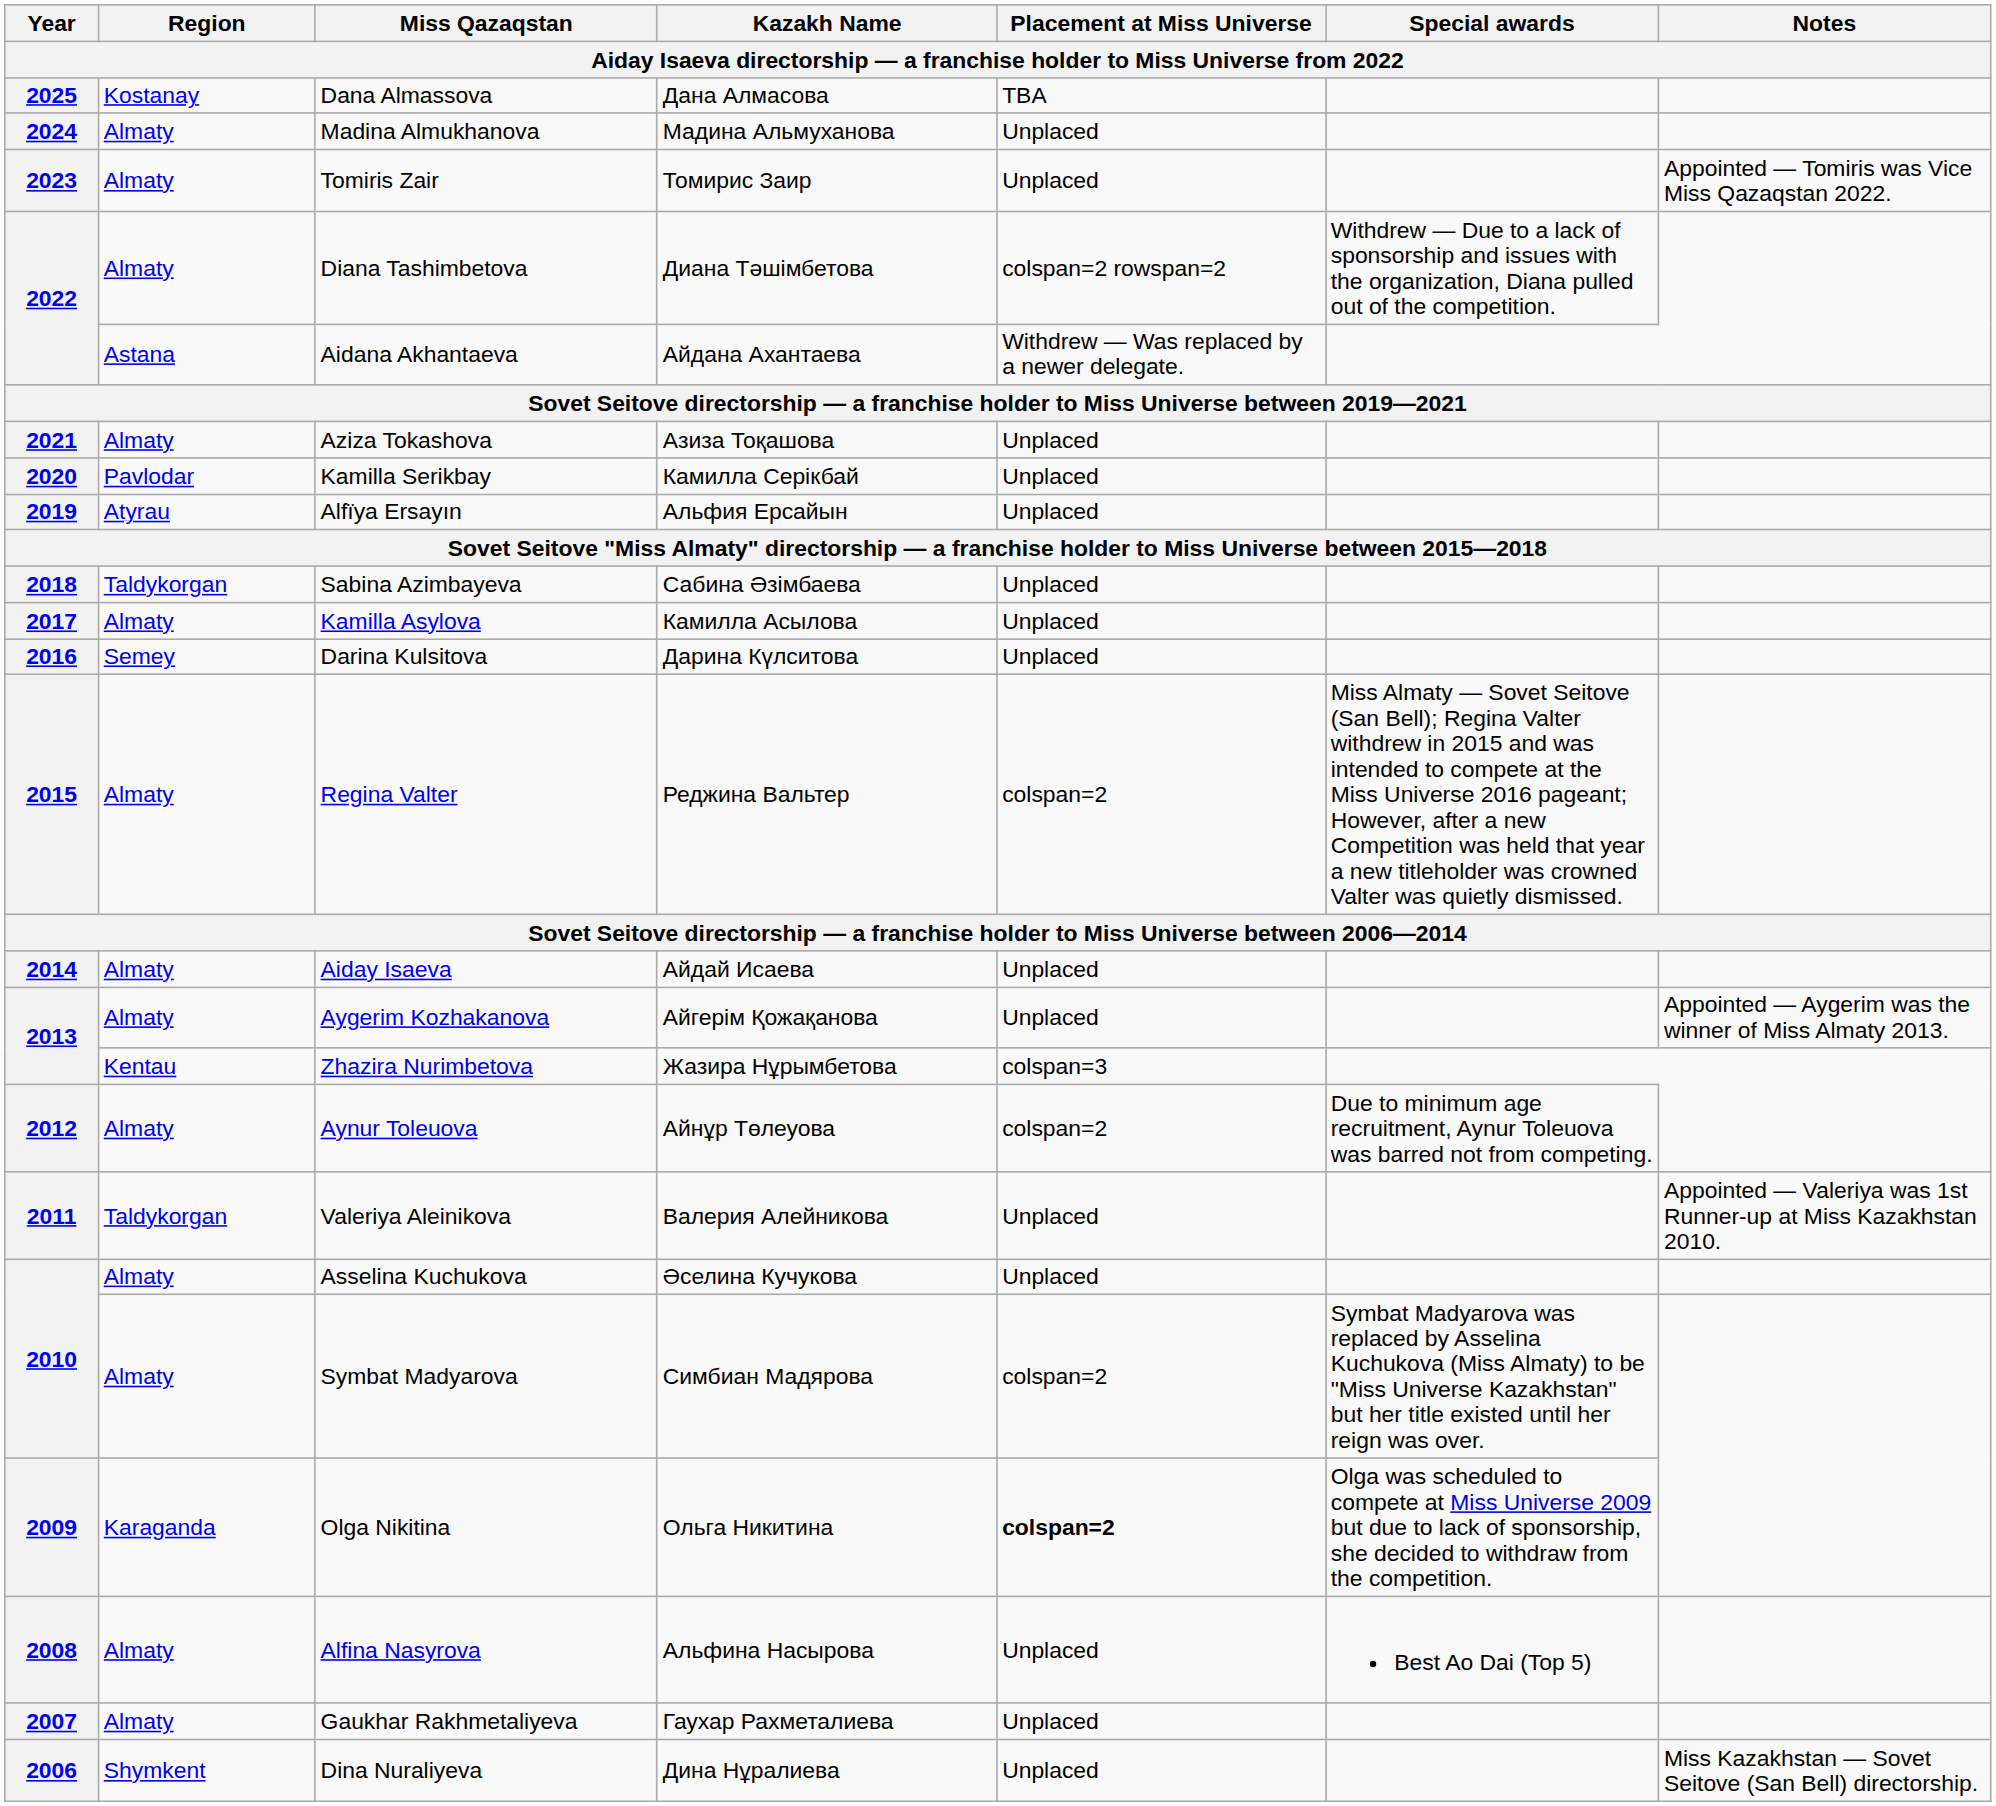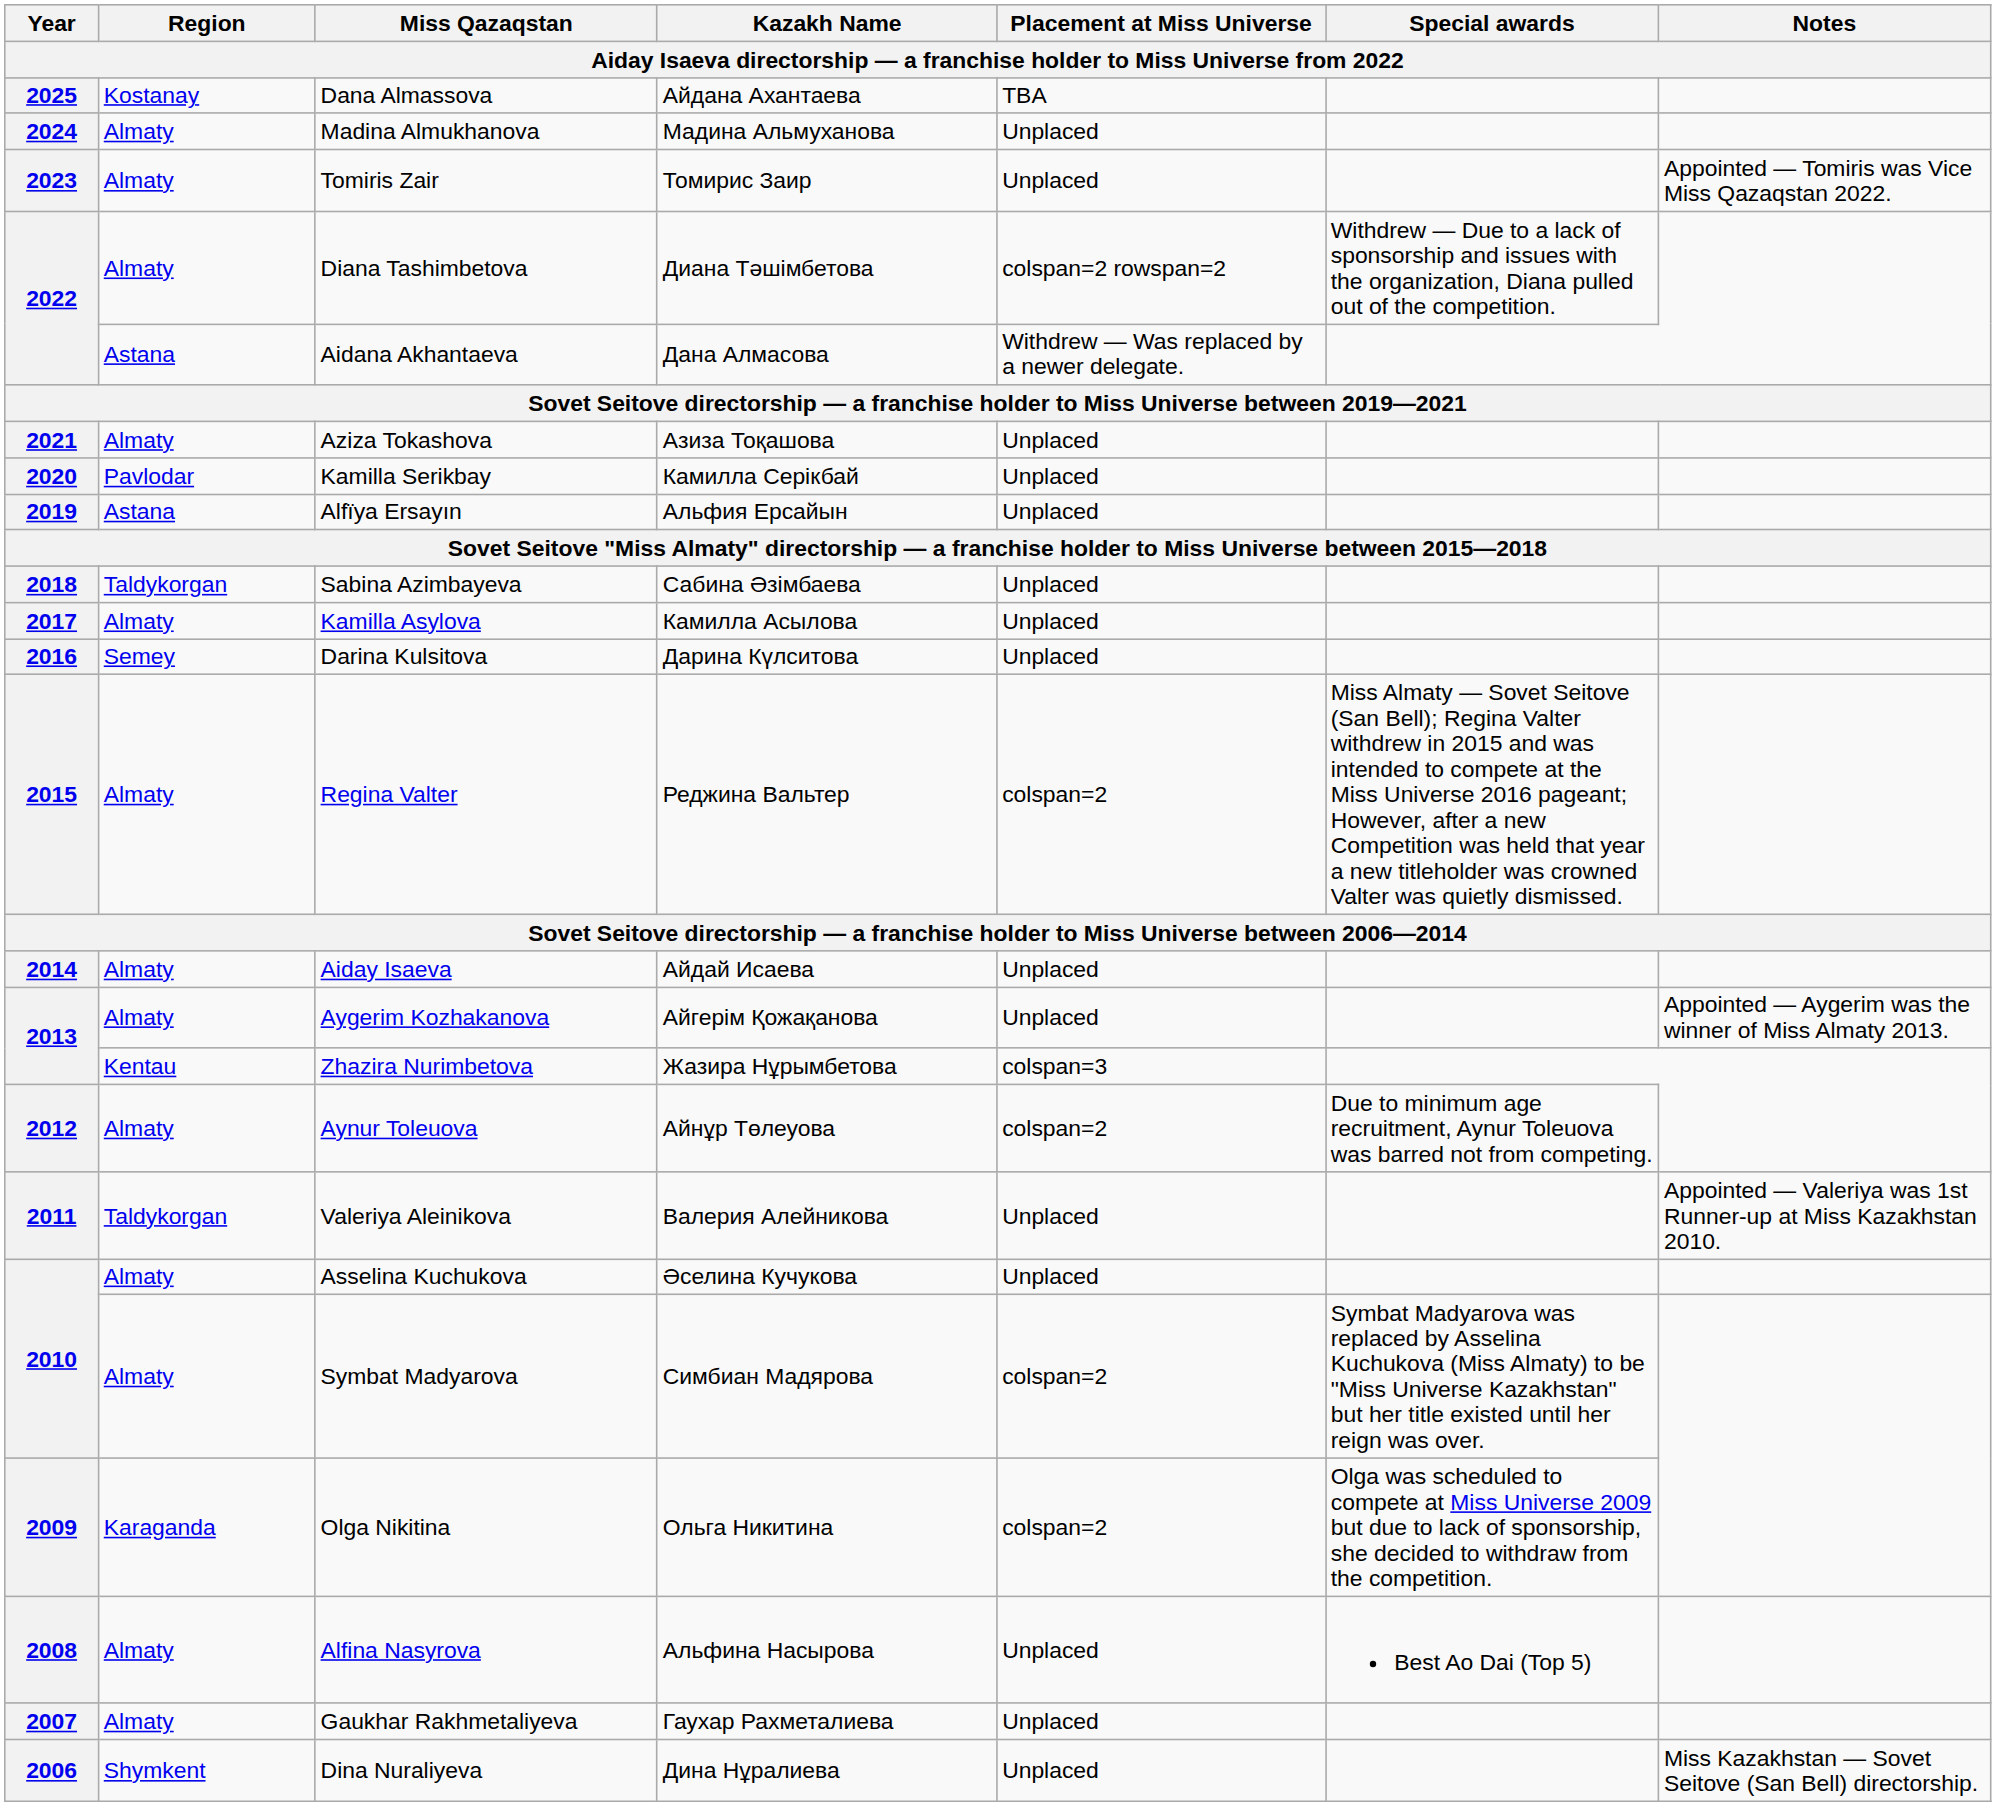(746, 96) Дана Алмасова -> (762, 96) Айдана Ахантаева
(762, 355) Айдана Ахантаева -> (746, 355) Дана Алмасова
(137, 512) Atyrau -> (139, 512) Astana
(1058, 1527) bold -> (1055, 1527) normal
